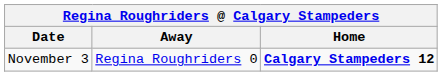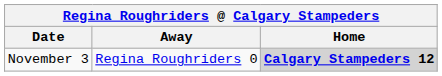(349, 60) no background -> (349, 60) lightgrey background
